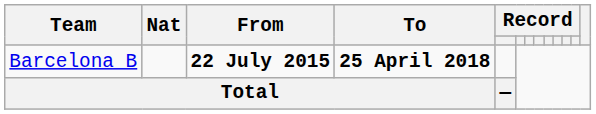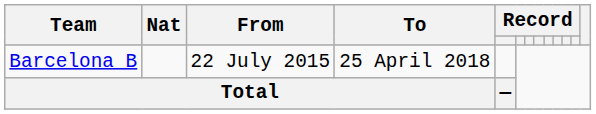(260, 61) bold -> (260, 61) normal
(415, 61) bold -> (415, 61) normal
